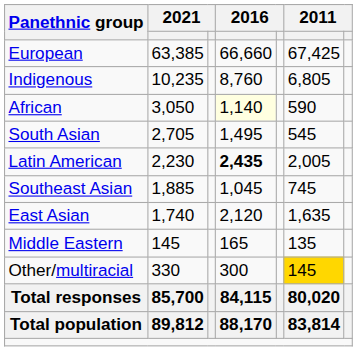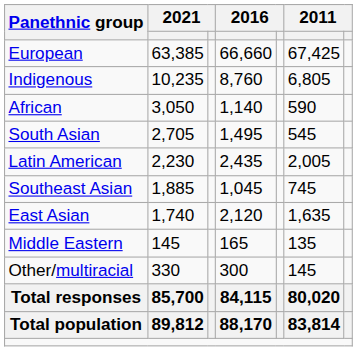(241, 107) lightyellow background -> (241, 107) no background
(241, 161) bold -> (241, 161) normal
(302, 270) gold background -> (302, 270) no background
